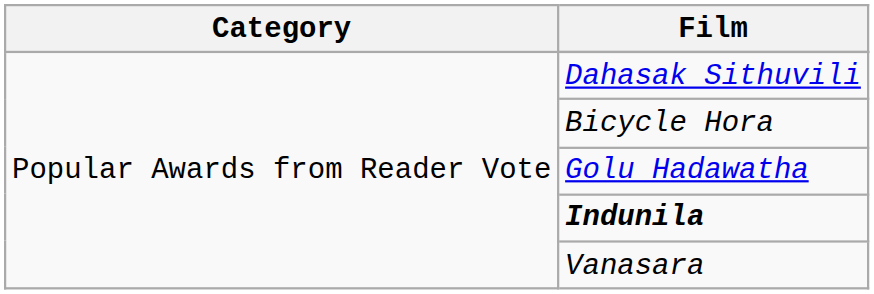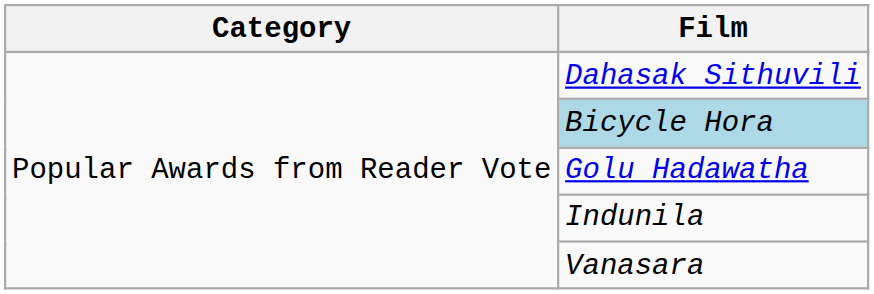(670, 123) no background -> (670, 123) lightblue background
(635, 218) bold -> (635, 218) normal
